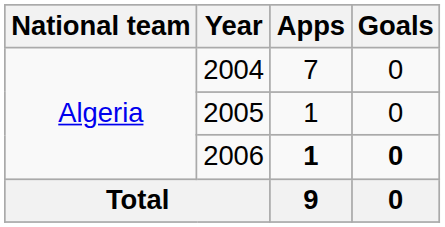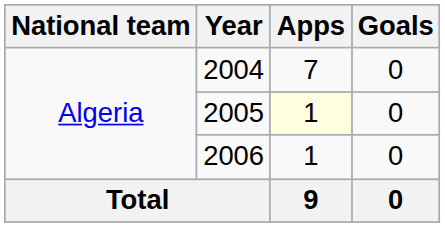(311, 112) no background -> (311, 112) lightyellow background
(311, 156) bold -> (311, 156) normal
(396, 156) bold -> (396, 156) normal
